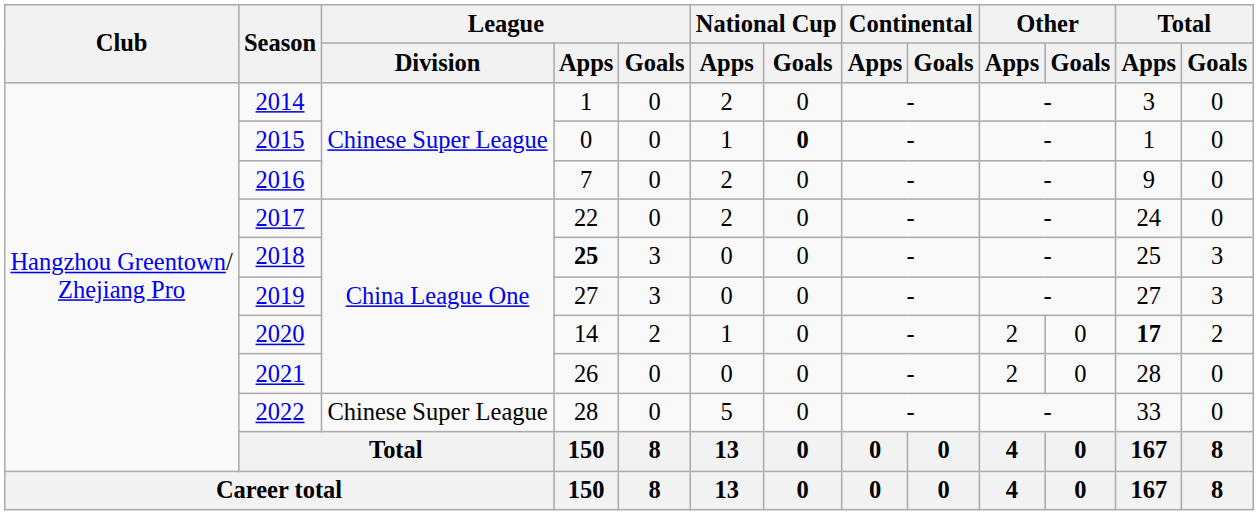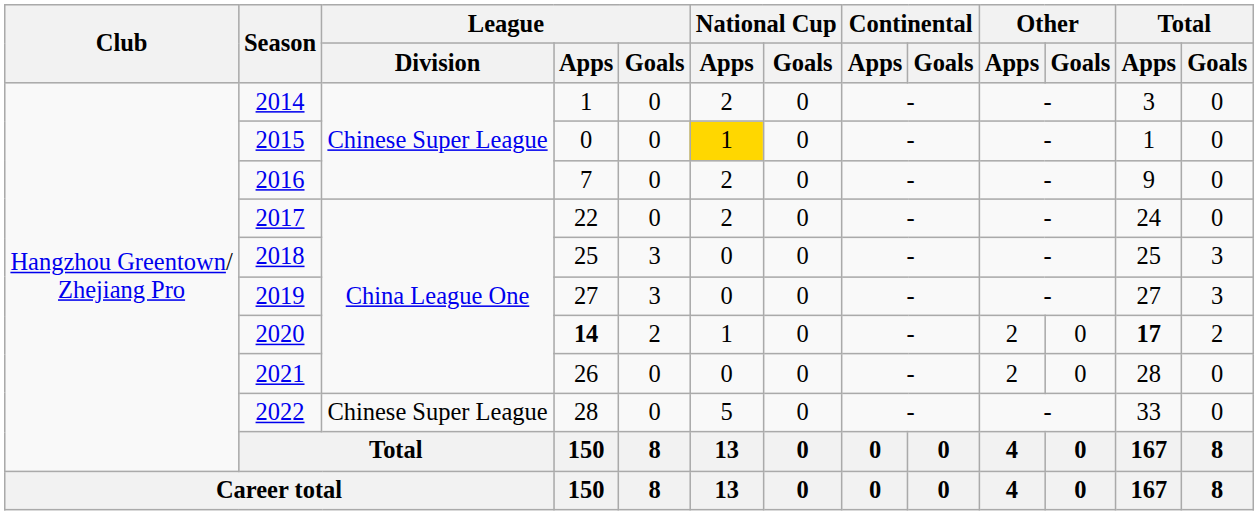(727, 140) no background -> (727, 140) gold background
(803, 140) bold -> (803, 140) normal
(586, 256) bold -> (586, 256) normal
(586, 334) normal -> (586, 334) bold
